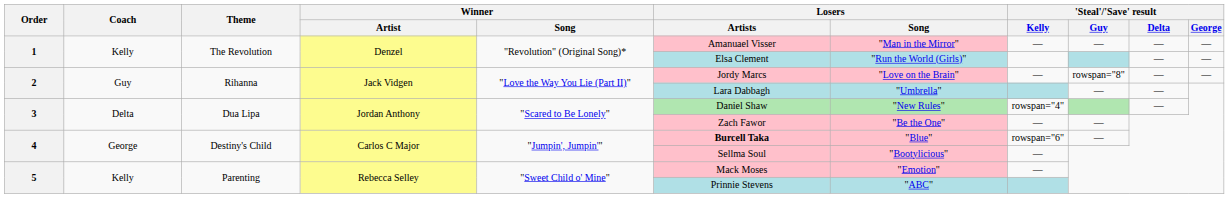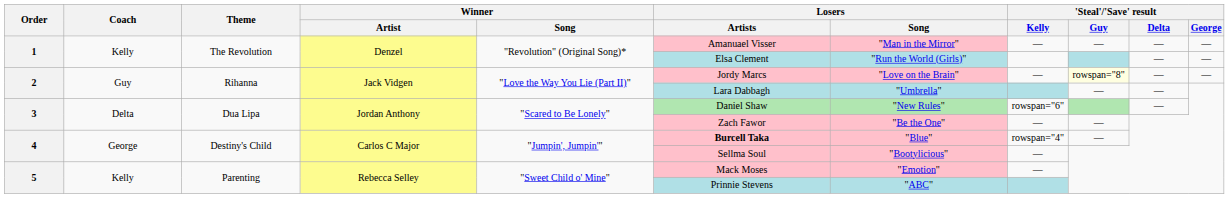(1099, 75) no background -> (1099, 75) lightyellow background
(1038, 106) rowspan="4" -> (1038, 106) rowspan="6"
(1038, 138) rowspan="6" -> (1038, 138) rowspan="4"
